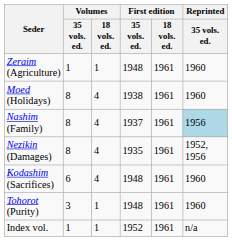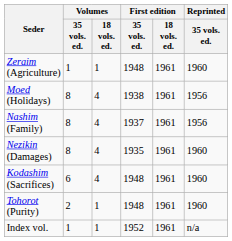(195, 95) 1960 -> (197, 95) 1956
(195, 123) lightblue background -> (197, 123) no background
(197, 150) 1952, 1956 -> (197, 150) 1960
(68, 206) 3 -> (68, 206) 2
